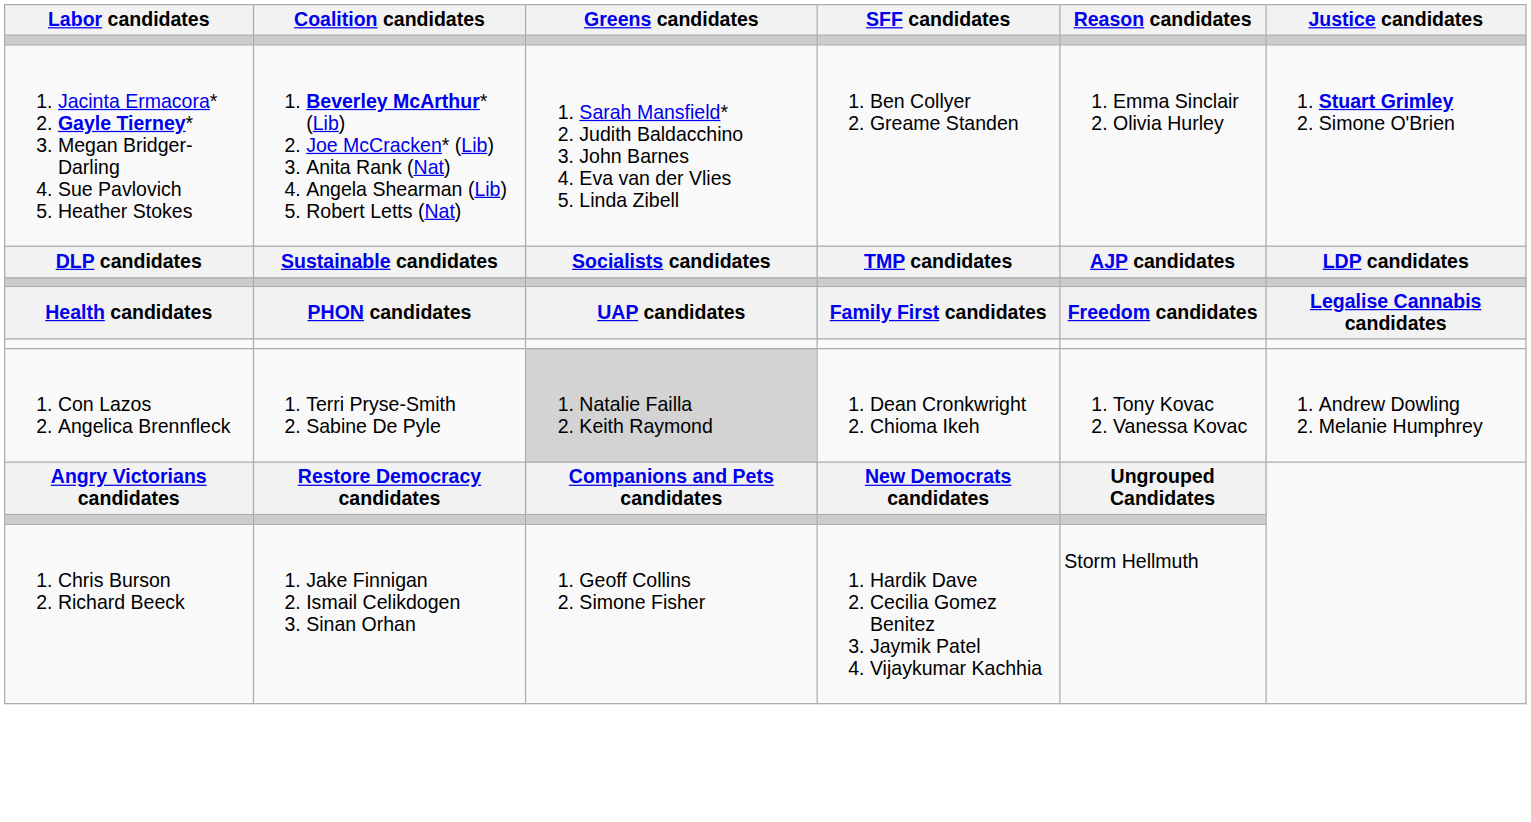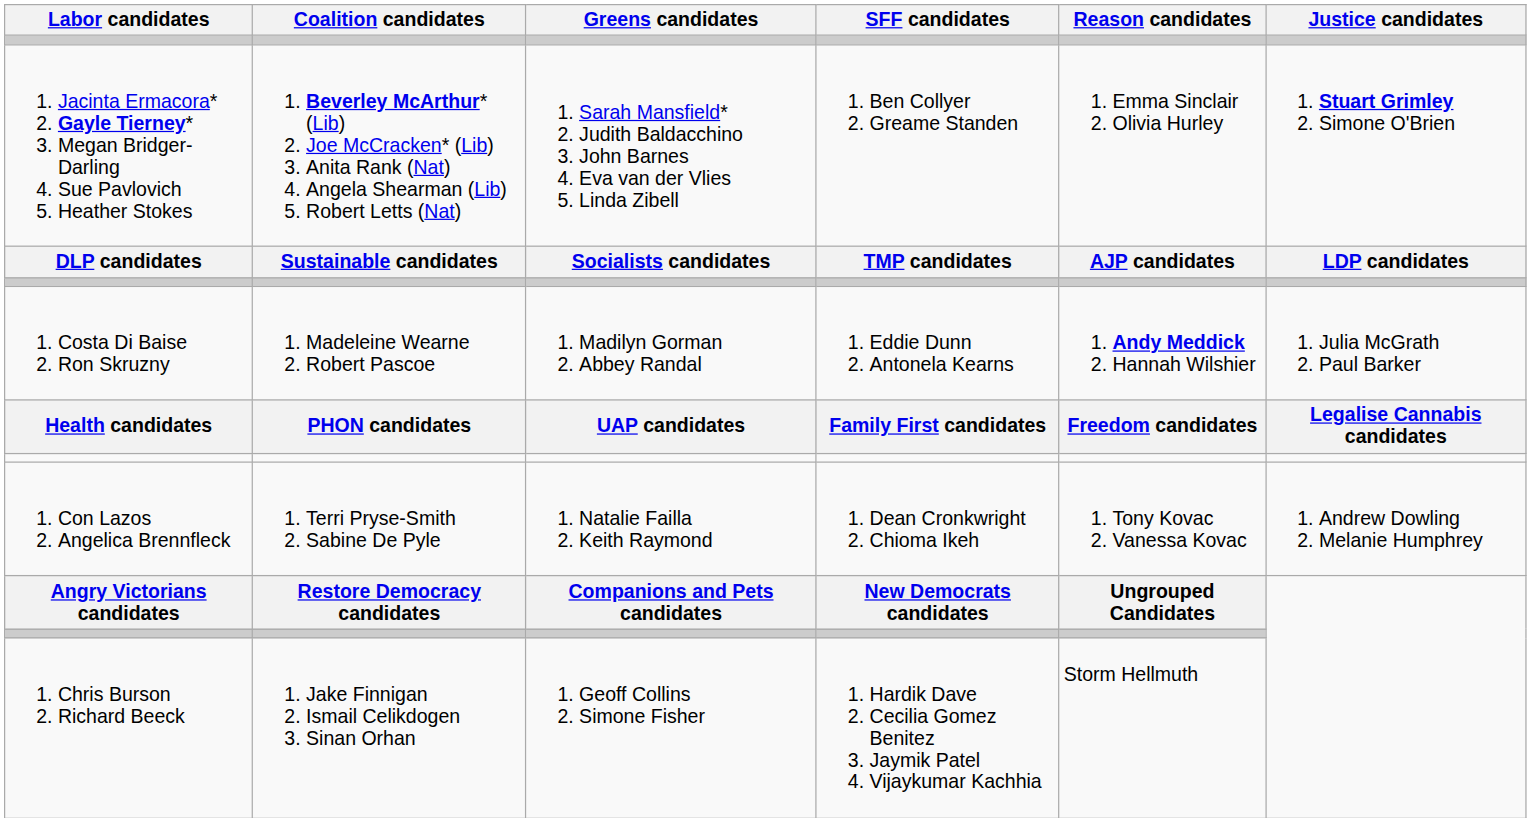+ row: (129, 354)
(671, 416) lightgrey background -> (671, 530) no background
